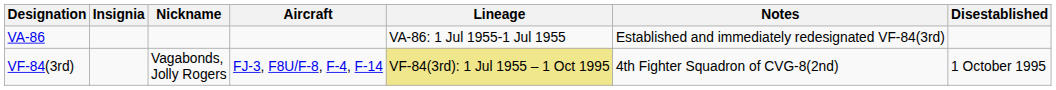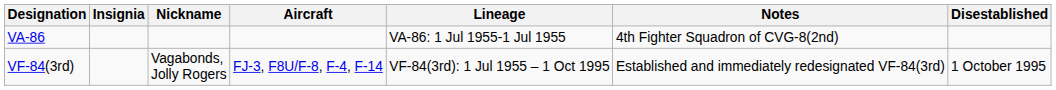(780, 37) Established and immediately redesignated VF-84(3rd) -> (727, 37) 4th Fighter Squadron of CVG-8(2nd)
(499, 66) khaki background -> (499, 66) no background
(727, 66) 4th Fighter Squadron of CVG-8(2nd) -> (780, 66) Established and immediately redesignated VF-84(3rd)
